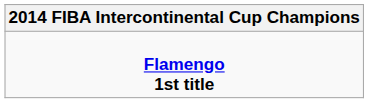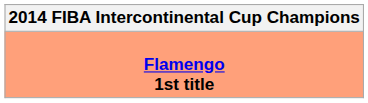(184, 74) no background -> (184, 74) lightsalmon background
